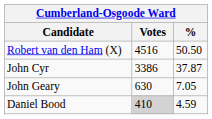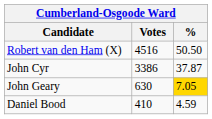(186, 86) no background -> (186, 86) gold background
(143, 104) lightgrey background -> (143, 104) no background
